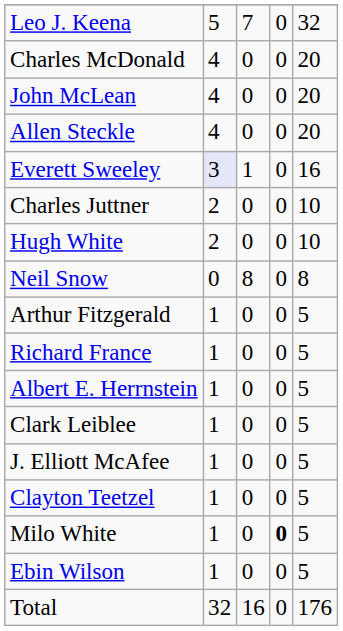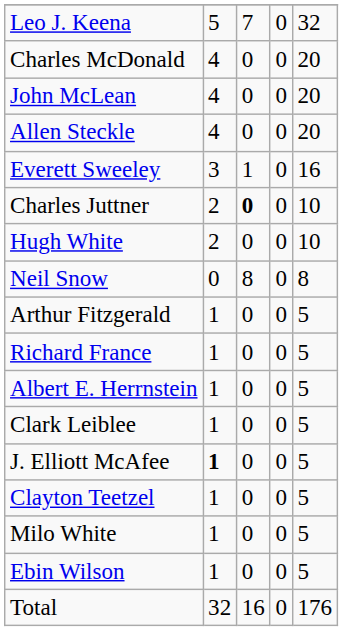(214, 168) lavender background -> (214, 168) no background
(248, 205) normal -> (248, 205) bold
(214, 461) normal -> (214, 461) bold
(281, 534) bold -> (281, 534) normal
